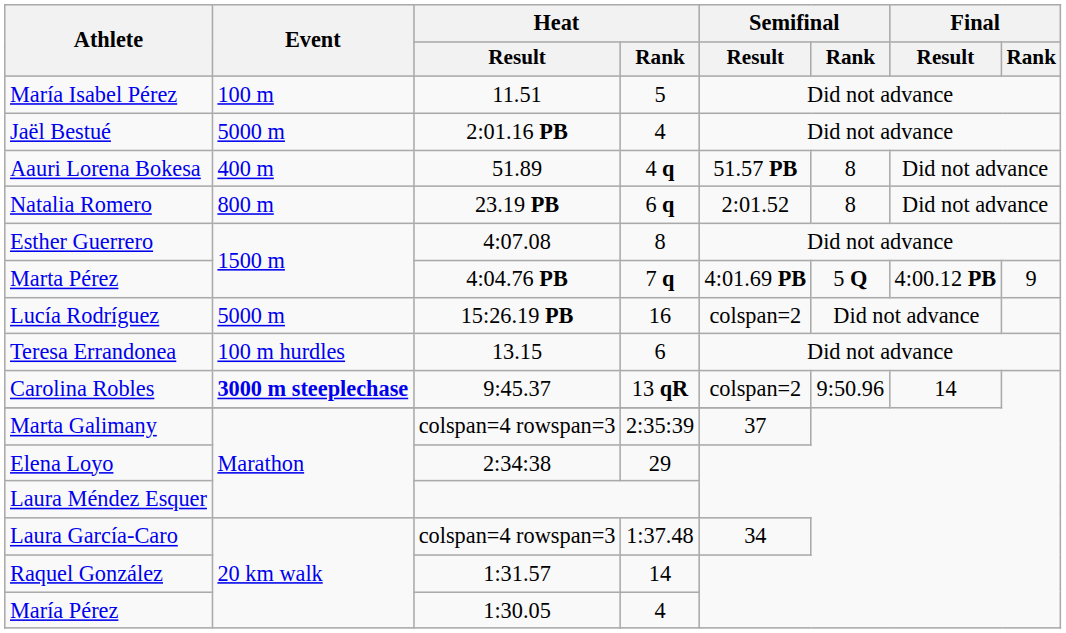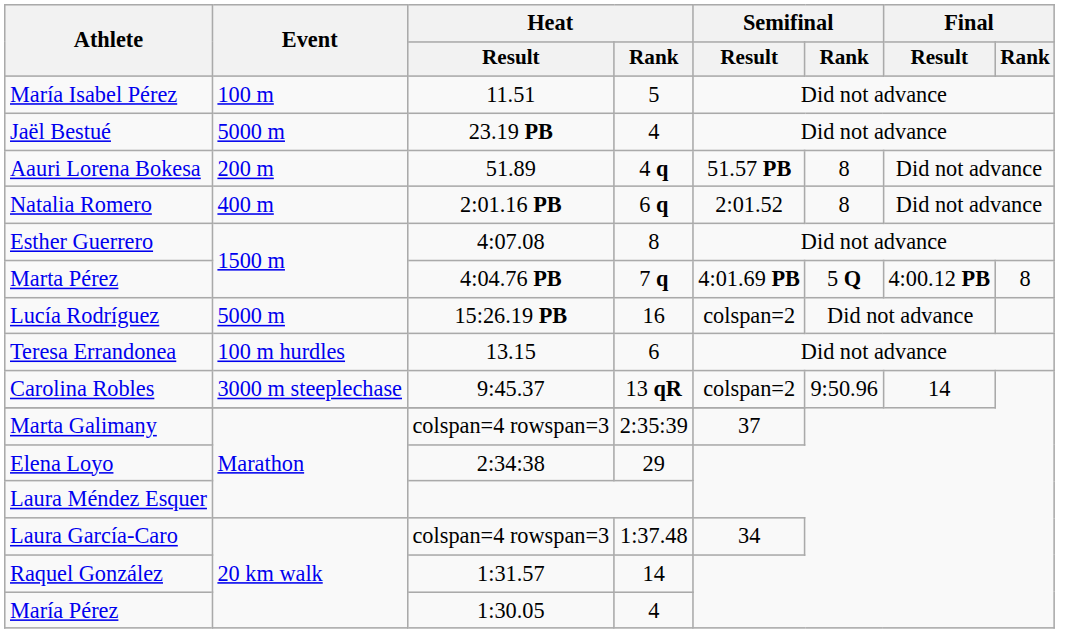(517, 131) 2:01.16 PB -> (511, 131) 23.19 PB
(246, 168) 400 m -> (246, 168) 200 m
(246, 205) 800 m -> (246, 205) 400 m
(517, 205) 23.19 PB -> (511, 205) 2:01.16 PB
(1031, 278) 9 -> (1025, 278) 8
(313, 389) bold -> (310, 389) normal
